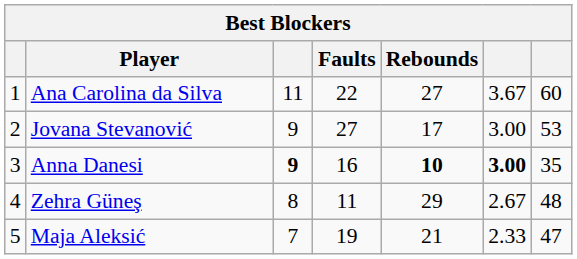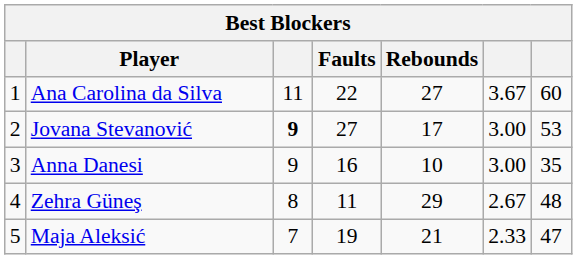(293, 129) normal -> (293, 129) bold
(293, 165) bold -> (293, 165) normal
(432, 165) bold -> (432, 165) normal
(507, 165) bold -> (507, 165) normal
